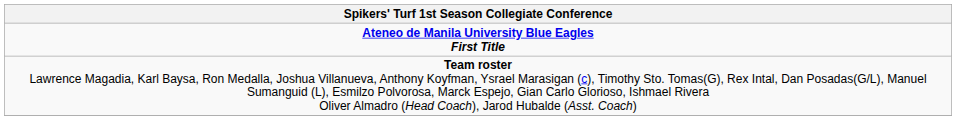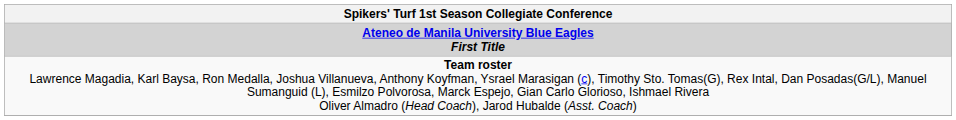(478, 39) no background -> (478, 39) lightgrey background
